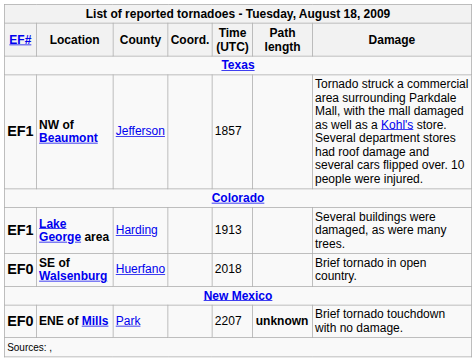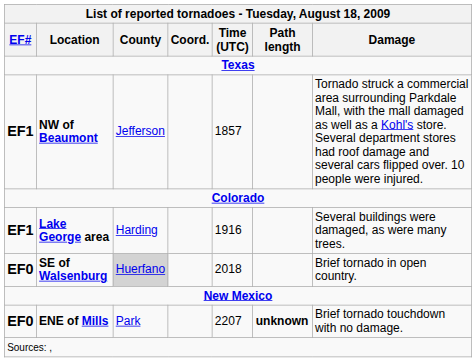(228, 230) 1913 -> (228, 230) 1916
(140, 269) no background -> (140, 269) lightgrey background
